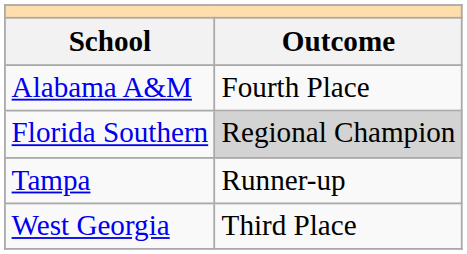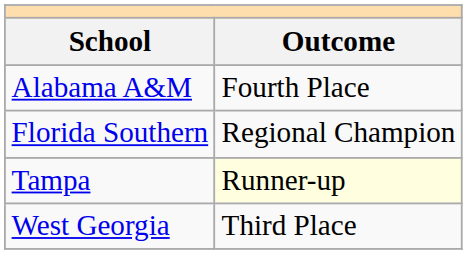(338, 133) lightgrey background -> (338, 133) no background
(284, 179) no background -> (284, 179) lightyellow background
